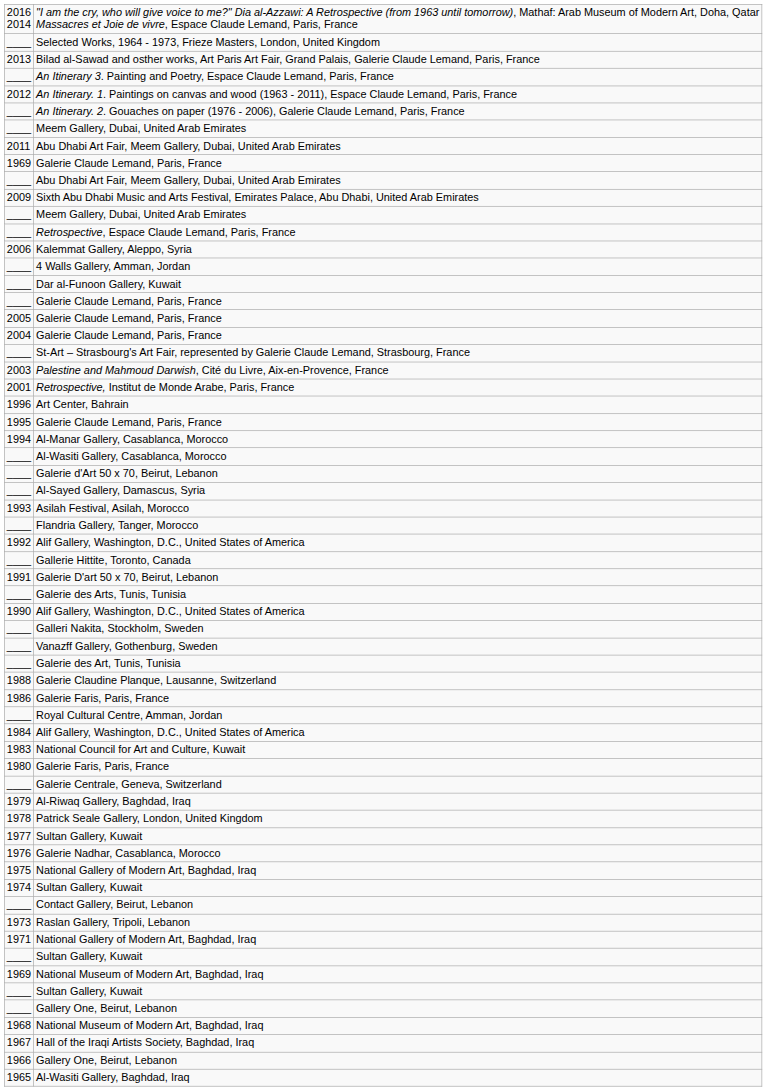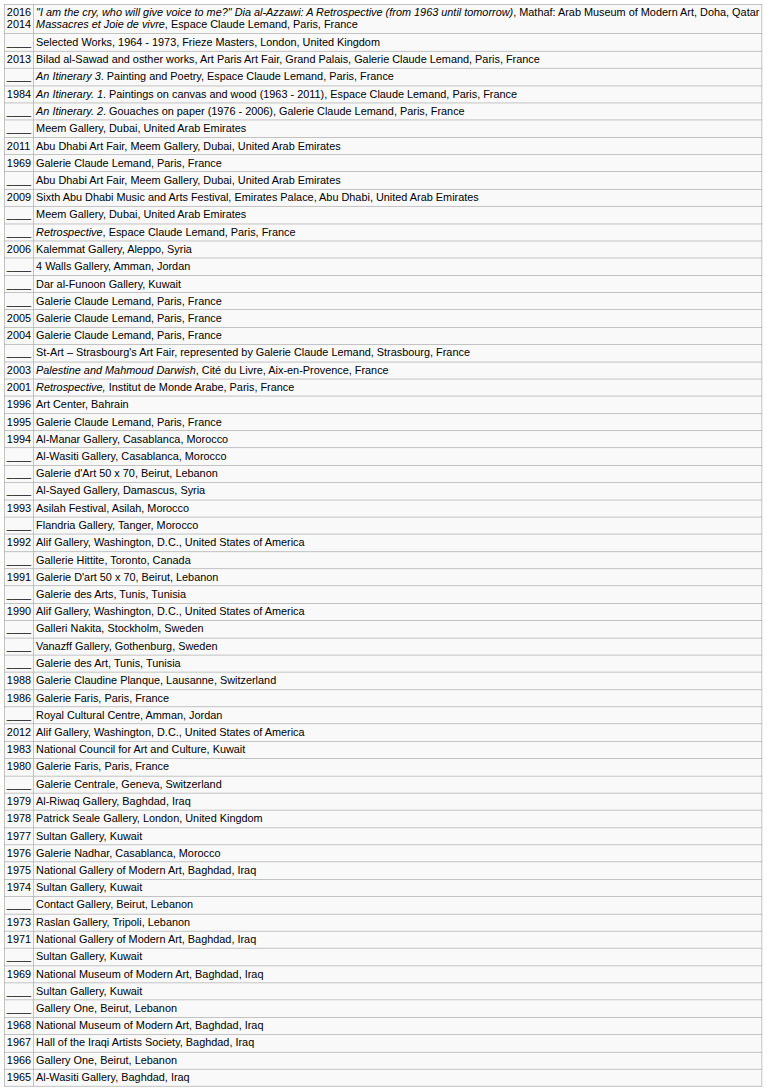(19, 94) 2012 -> (19, 94) 1984
(19, 732) 1984 -> (19, 732) 2012
